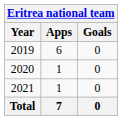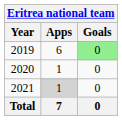(97, 50) no background -> (97, 50) lightgreen background
(59, 87) no background -> (59, 87) lightgrey background
